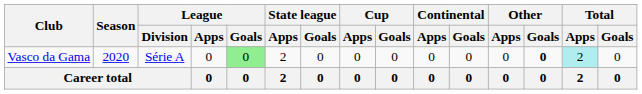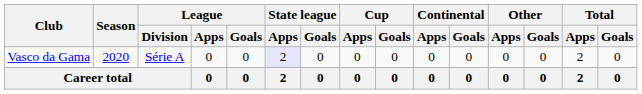(246, 57) lightgreen background -> (246, 57) no background
(283, 57) no background -> (283, 57) lavender background
(543, 57) bold -> (543, 57) normal
(580, 57) paleturquoise background -> (580, 57) no background
